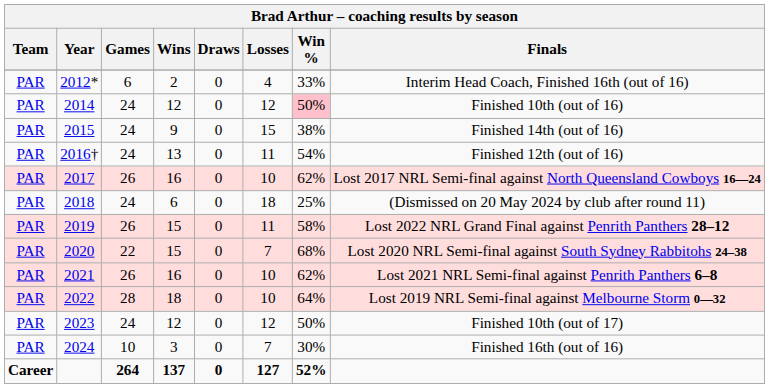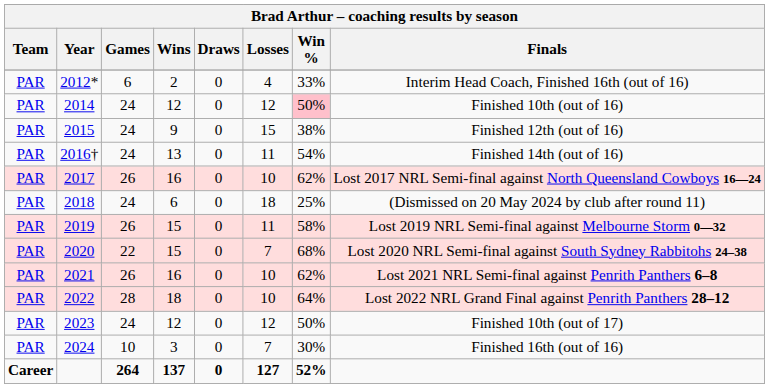(547, 130) Finished 14th (out of 16) -> (547, 130) Finished 12th (out of 16)
(547, 154) Finished 12th (out of 16) -> (547, 154) Finished 14th (out of 16)
(547, 226) Lost 2022 NRL Grand Final against Penrith Panthers 28–12 -> (547, 226) Lost 2019 NRL Semi-final against Melbourne Storm 0—32
(547, 298) Lost 2019 NRL Semi-final against Melbourne Storm 0—32 -> (547, 298) Lost 2022 NRL Grand Final against Penrith Panthers 28–12
